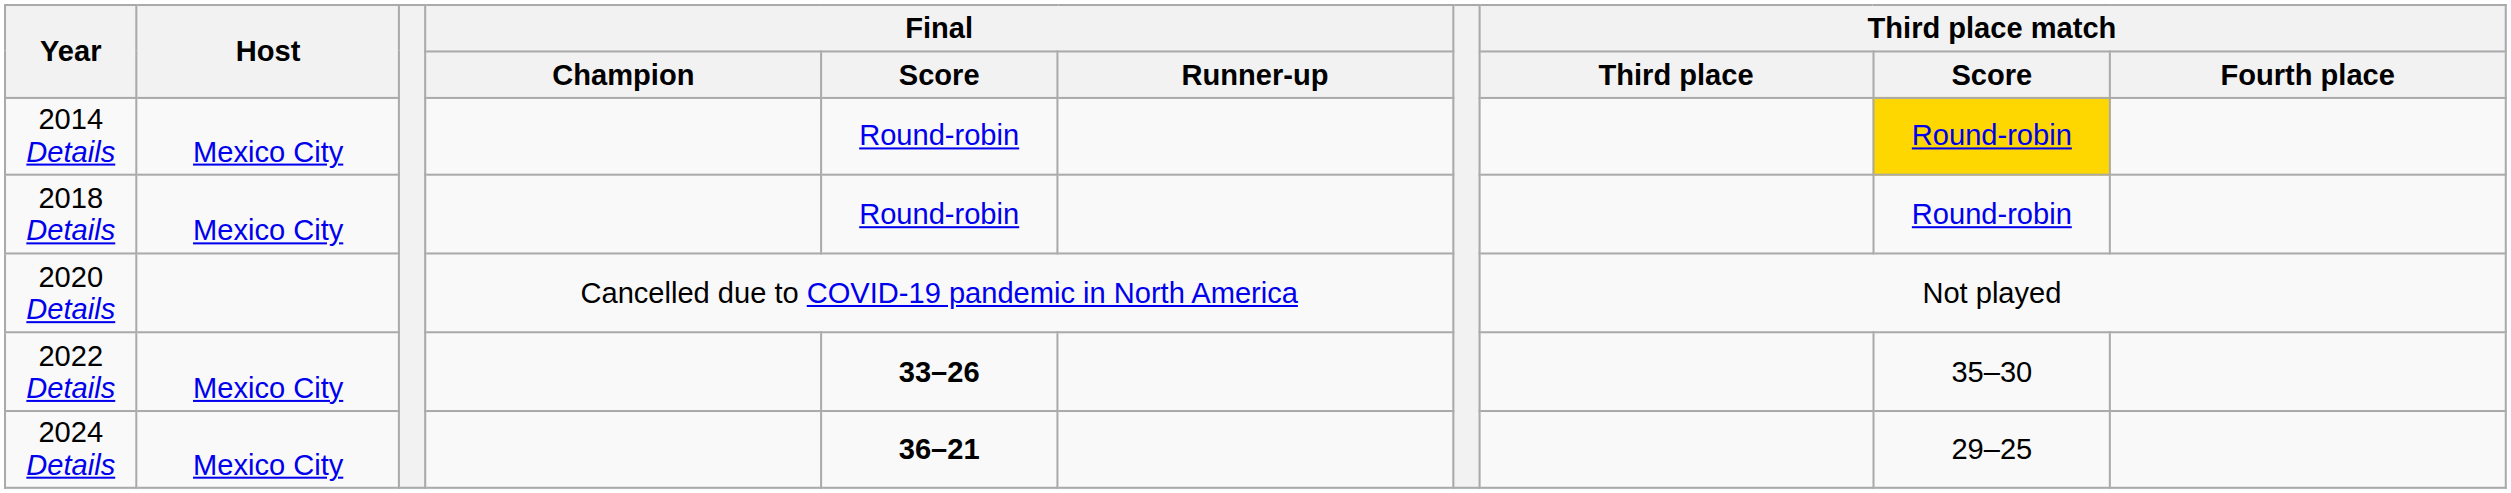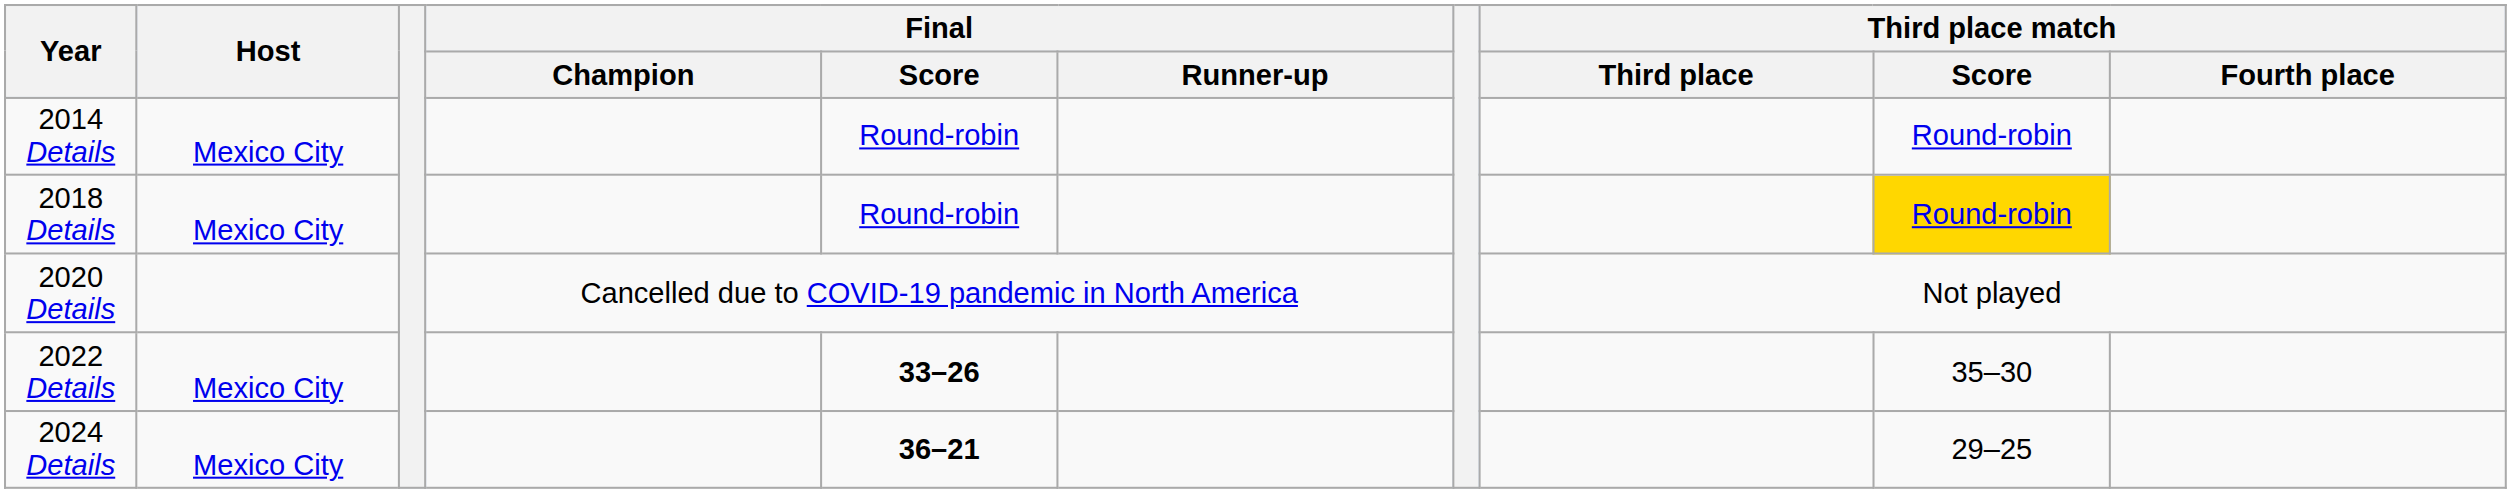(1992, 136) gold background -> (1992, 136) no background
(1992, 215) no background -> (1992, 215) gold background
